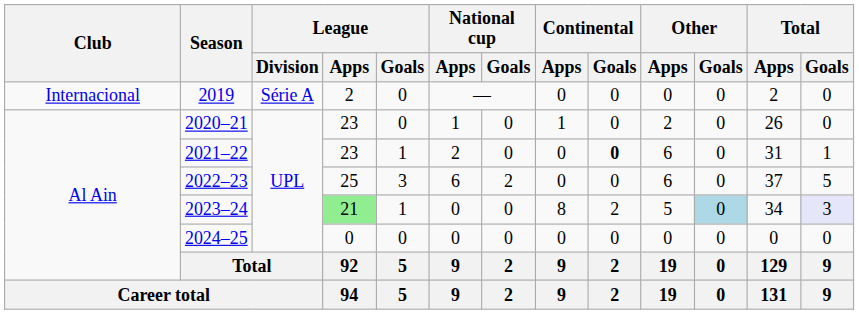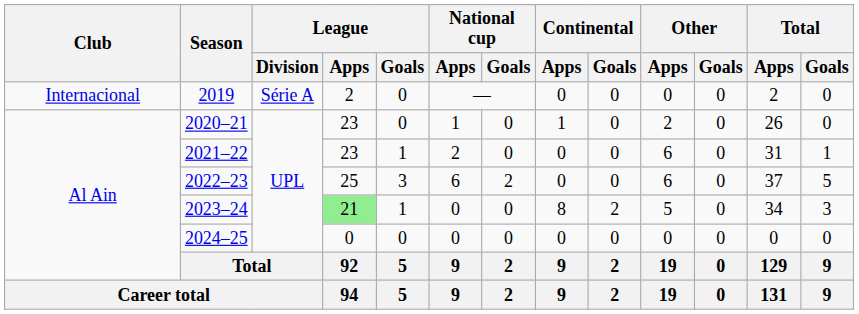(615, 152) bold -> (615, 152) normal
(721, 209) lightblue background -> (721, 209) no background
(827, 209) lavender background -> (827, 209) no background
